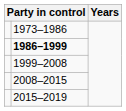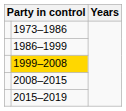(40, 47) bold -> (40, 47) normal
(40, 64) no background -> (40, 64) gold background
